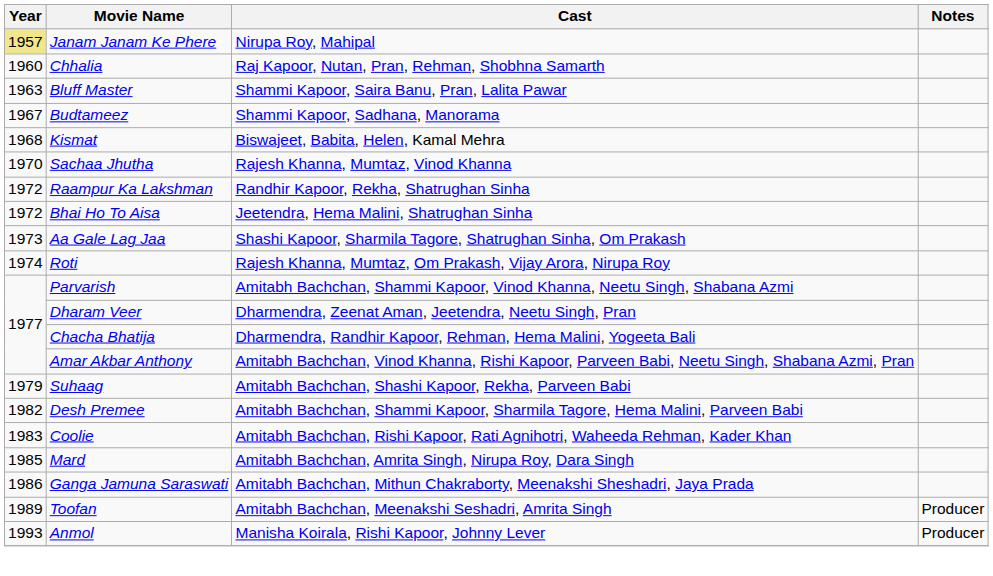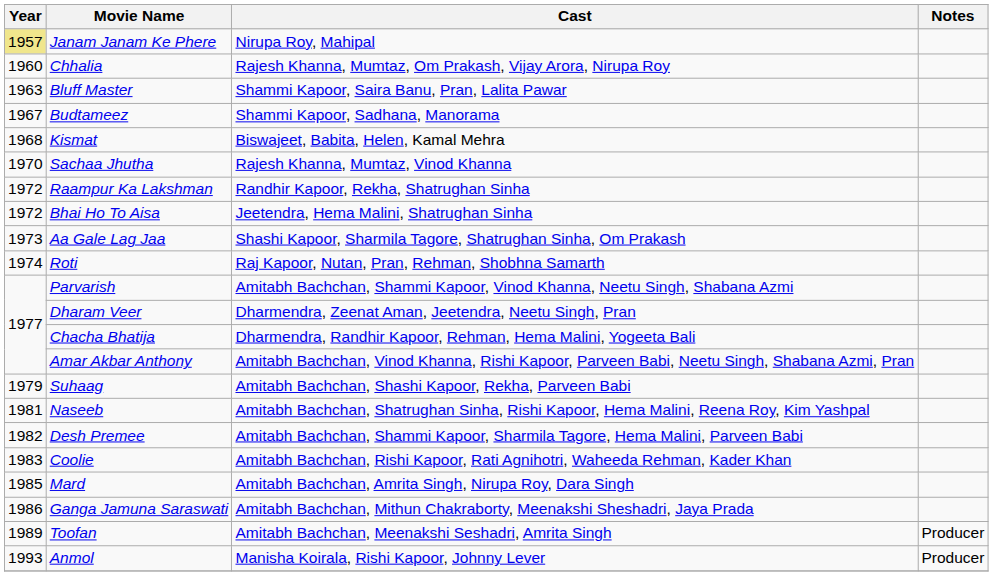(420, 66) Raj Kapoor, Nutan, Pran, Rehman, Shobhna Samarth -> (453, 66) Rajesh Khanna, Mumtaz, Om Prakash, Vijay Arora, Nirupa Roy
(453, 262) Rajesh Khanna, Mumtaz, Om Prakash, Vijay Arora, Nirupa Roy -> (420, 262) Raj Kapoor, Nutan, Pran, Rehman, Shobhna Samarth
+ row: (76, 410)
